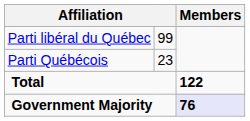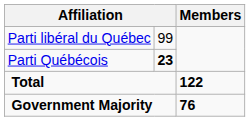(165, 60) normal -> (165, 60) bold
(187, 104) lavender background -> (187, 104) no background
